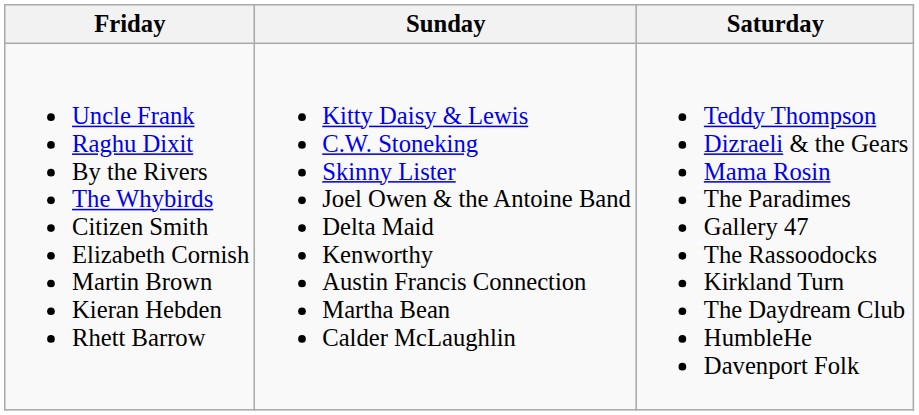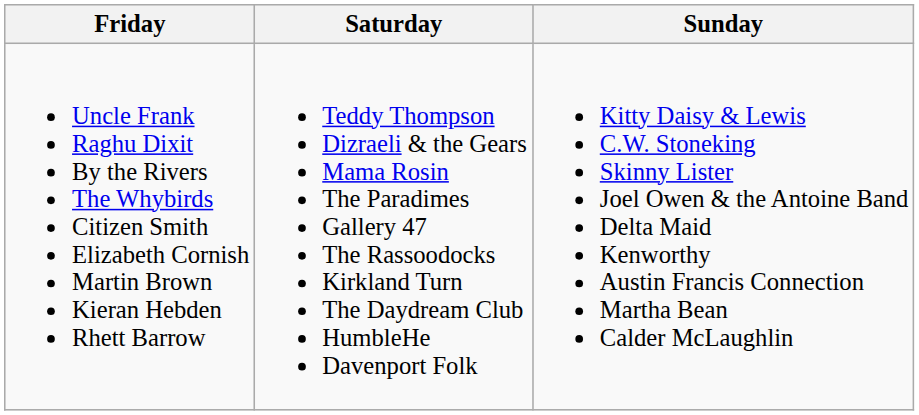columns swapped: (775, 24) <-> (446, 24)
